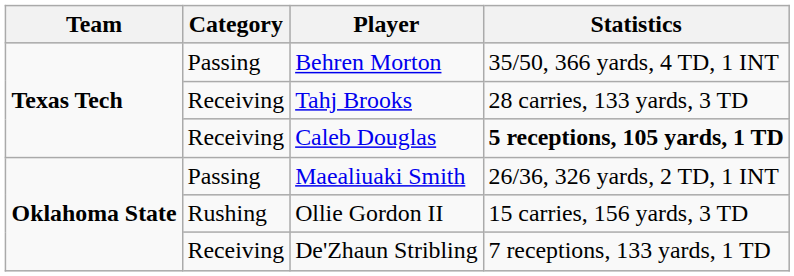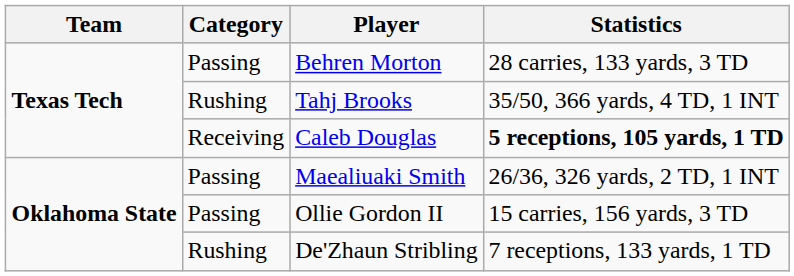(634, 62) 35/50, 366 yards, 4 TD, 1 INT -> (618, 62) 28 carries, 133 yards, 3 TD
(236, 99) Receiving -> (227, 99) Rushing
(618, 99) 28 carries, 133 yards, 3 TD -> (634, 99) 35/50, 366 yards, 4 TD, 1 INT
(227, 213) Rushing -> (224, 213) Passing
(236, 251) Receiving -> (227, 251) Rushing
